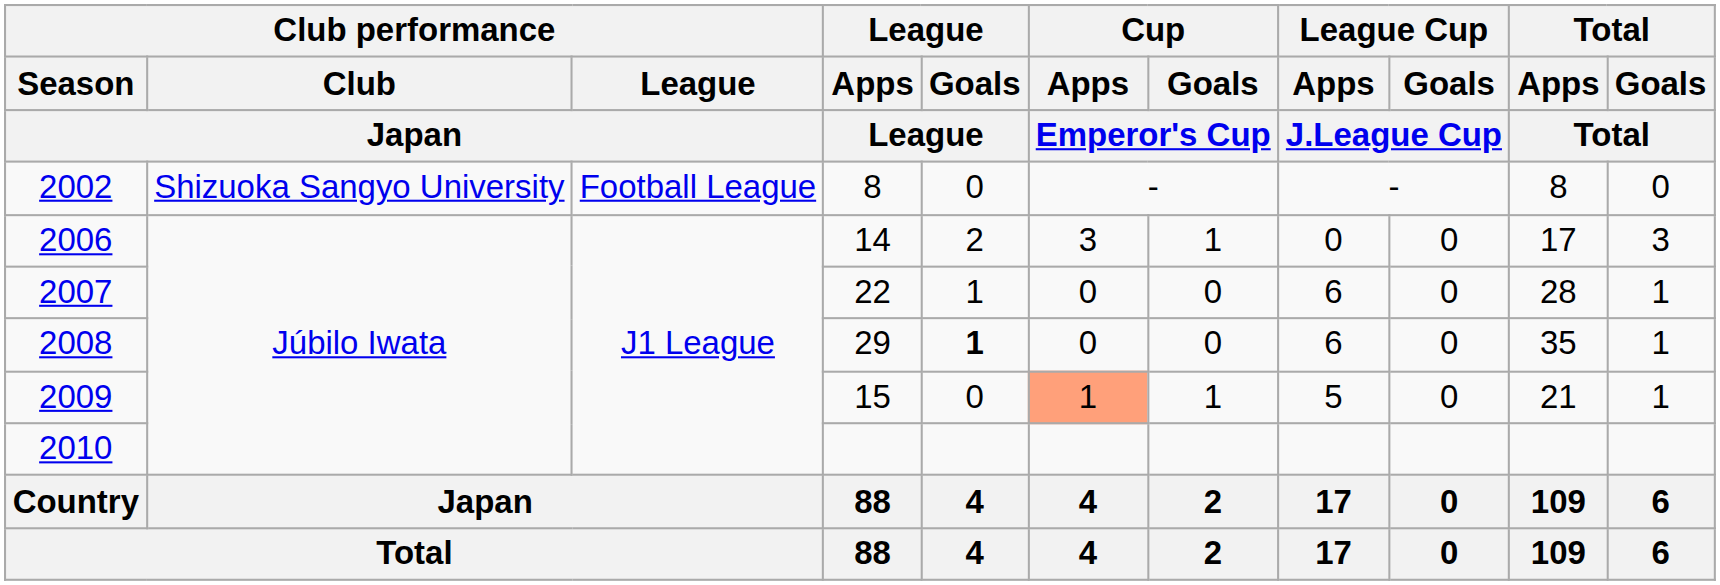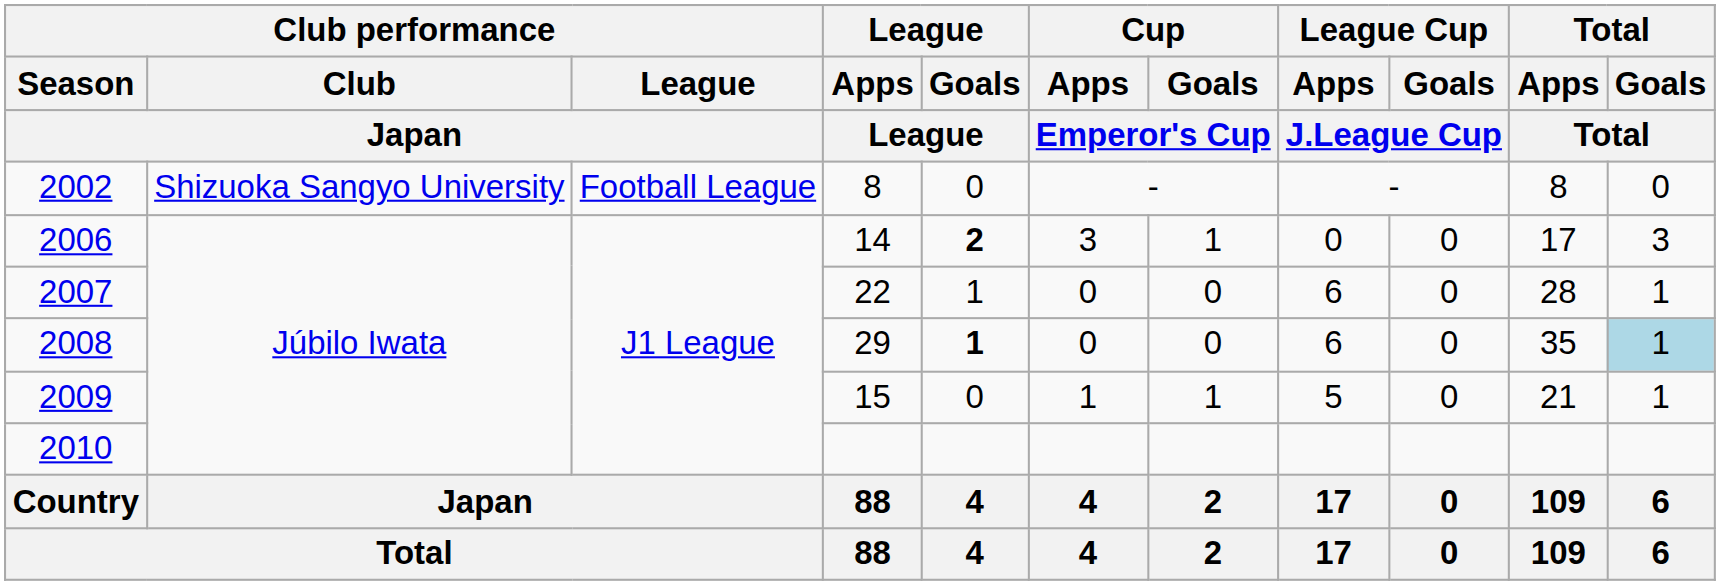(975, 239) normal -> (975, 239) bold
(1661, 344) no background -> (1661, 344) lightblue background
(1088, 396) lightsalmon background -> (1088, 396) no background
